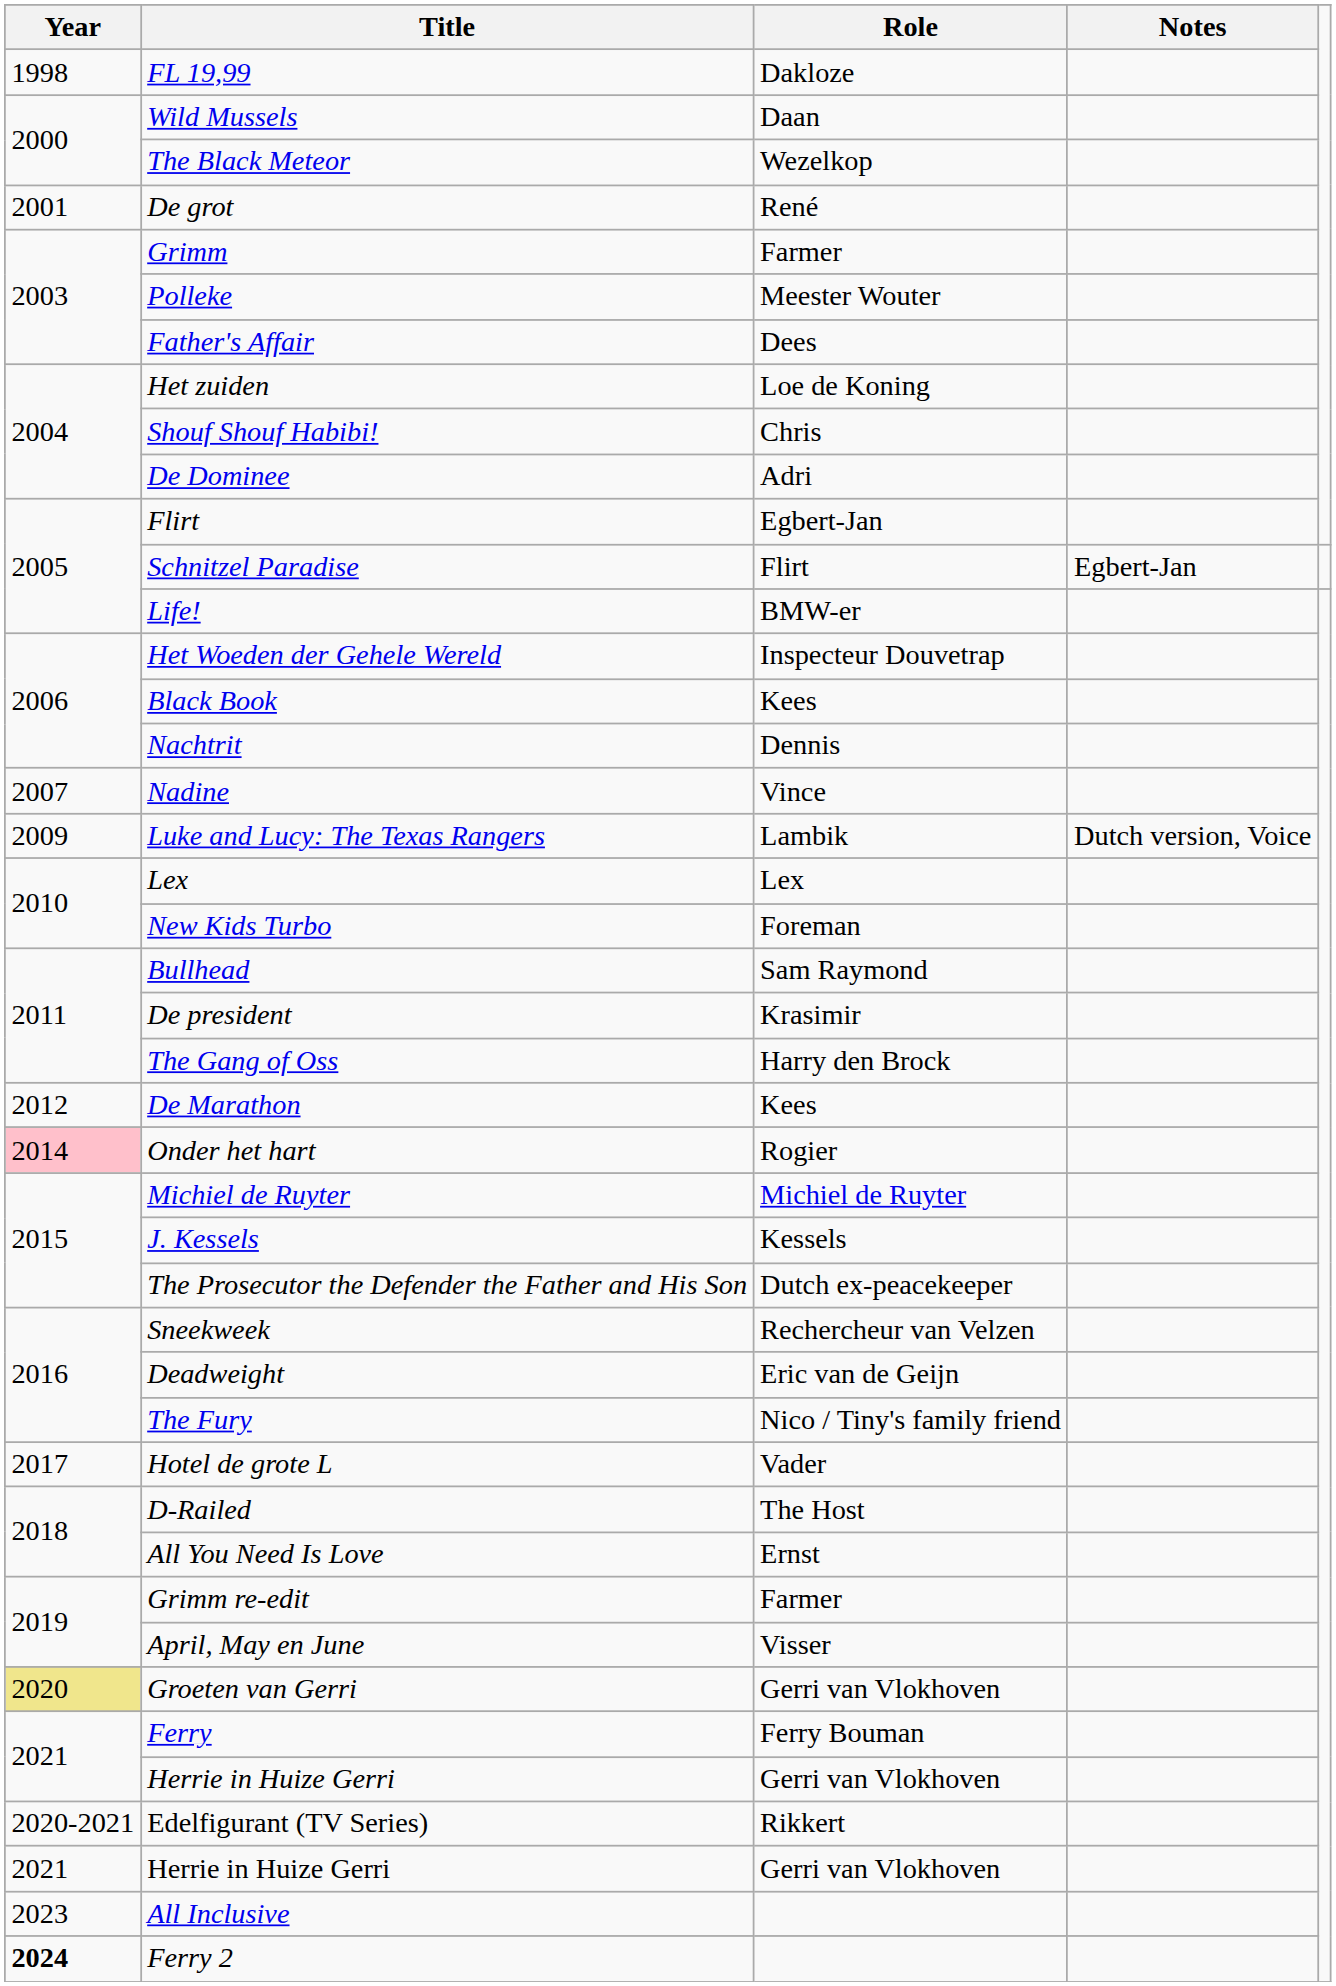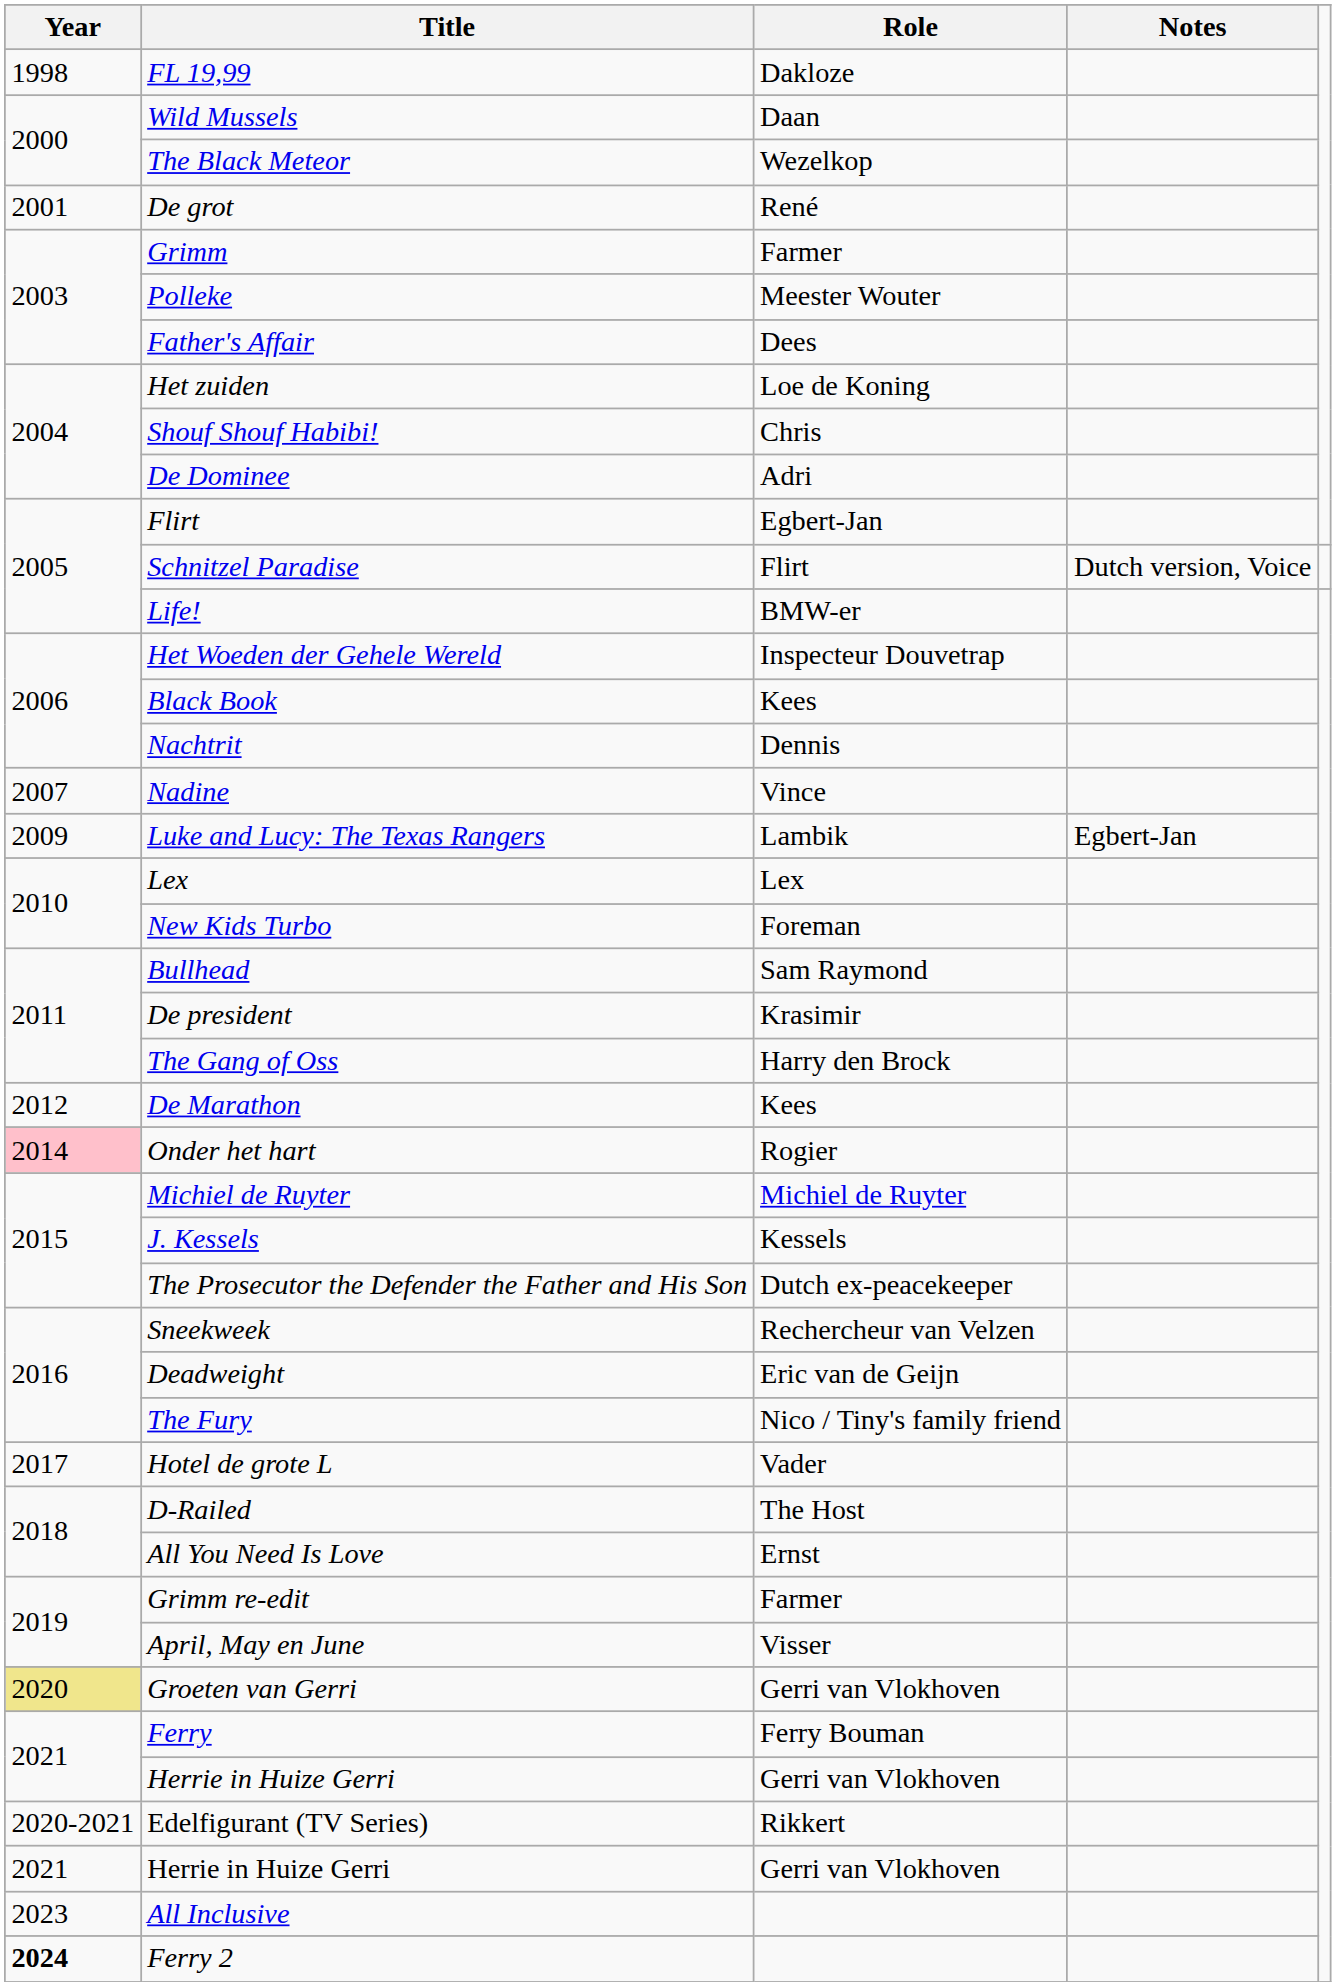(1135, 565) Egbert-Jan -> (1193, 565) Dutch version, Voice
(1193, 835) Dutch version, Voice -> (1135, 835) Egbert-Jan
